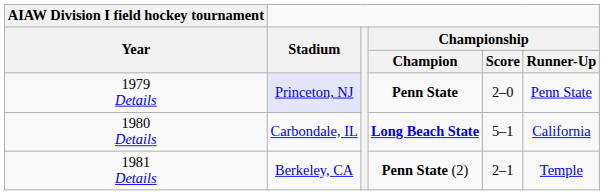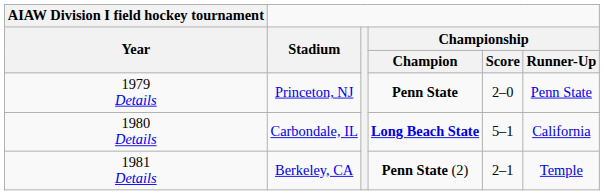(314, 92) lavender background -> (314, 92) no background
